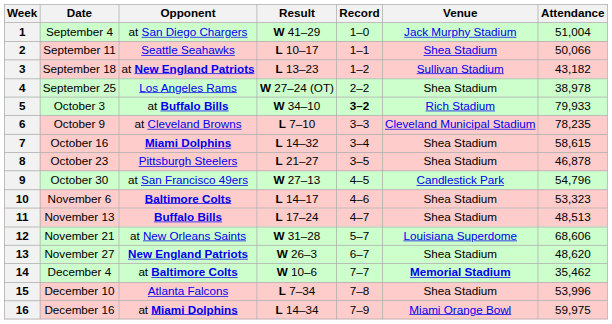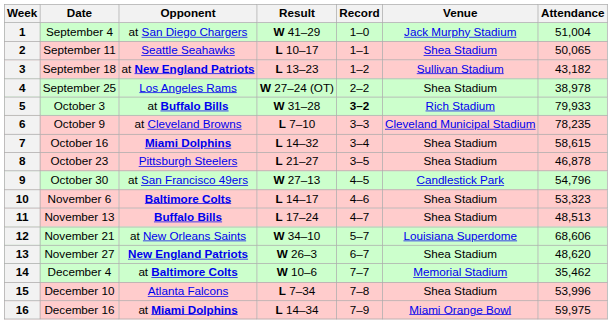(573, 50) 50,066 -> (573, 50) 50,065
(297, 106) W 34–10 -> (297, 106) W 31–28
(297, 236) W 31–28 -> (297, 236) W 34–10
(460, 273) bold -> (460, 273) normal
